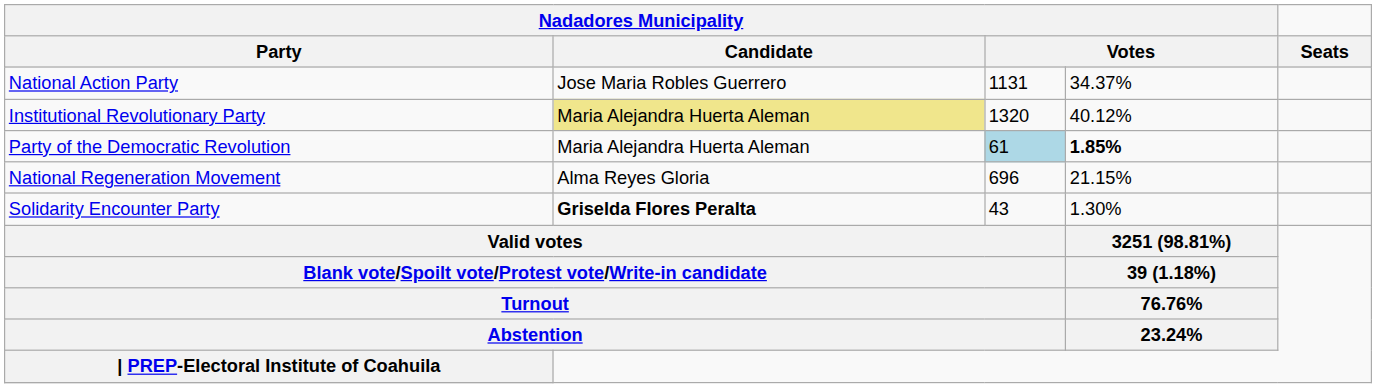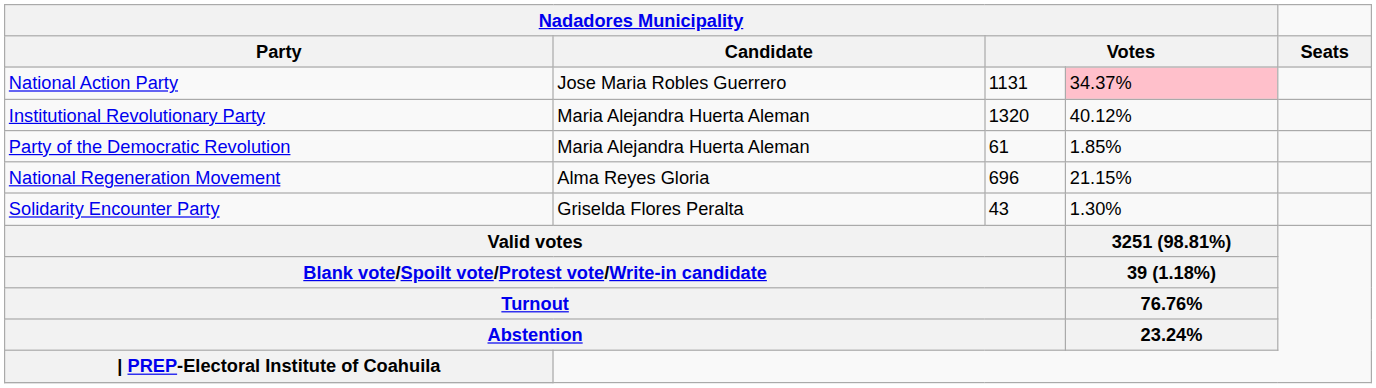(1101, 83) no background -> (1101, 83) pink background
(684, 115) khaki background -> (684, 115) no background
(999, 146) lightblue background -> (999, 146) no background
(1096, 146) bold -> (1096, 146) normal
(657, 209) bold -> (651, 209) normal
